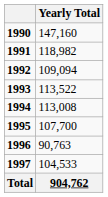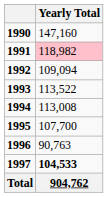(57, 51) no background -> (57, 51) pink background
(58, 164) normal -> (58, 164) bold
